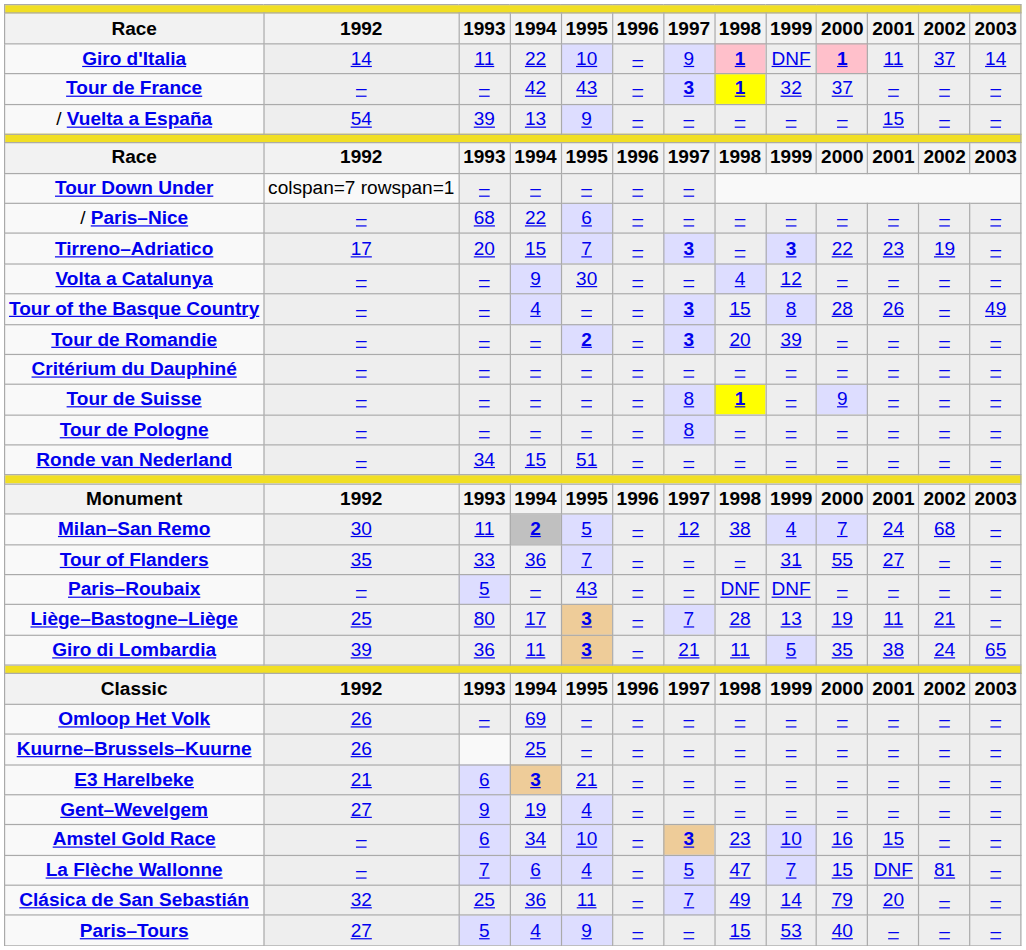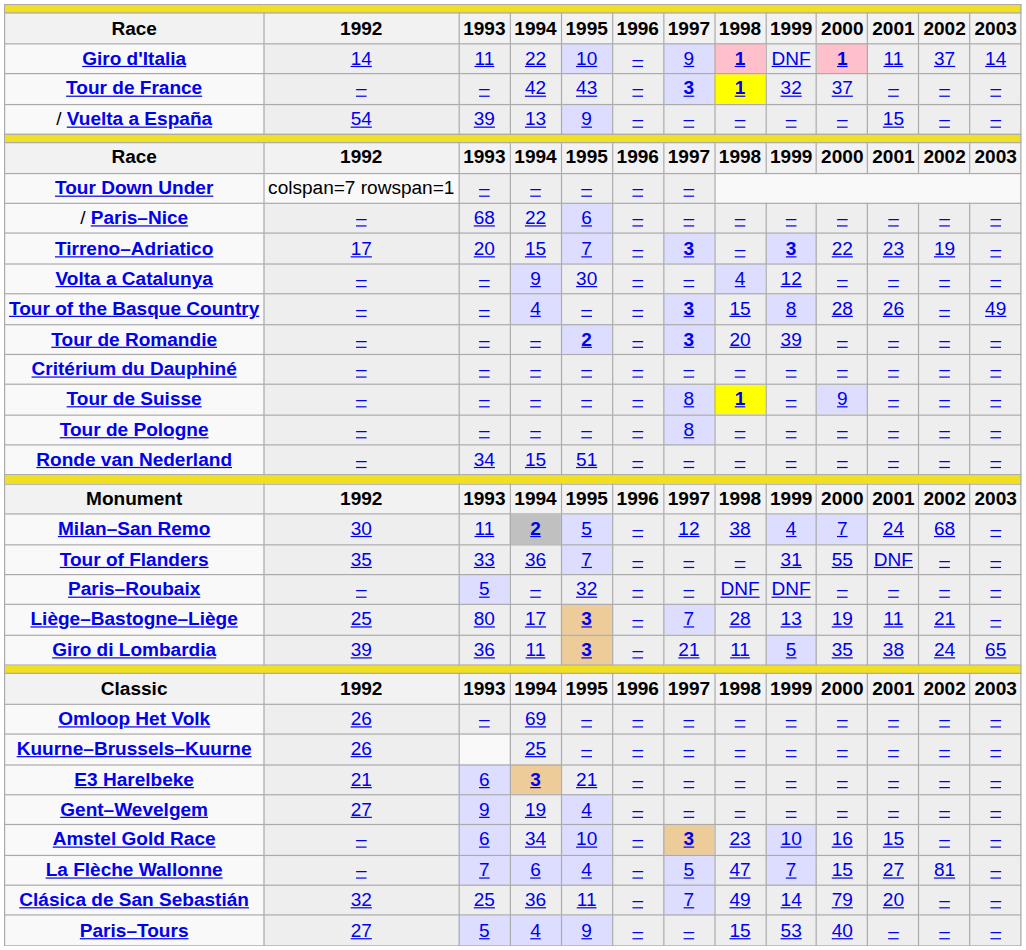(893, 559) 27 -> (893, 559) DNF
(587, 589) 43 -> (587, 589) 32
(893, 870) DNF -> (893, 870) 27
